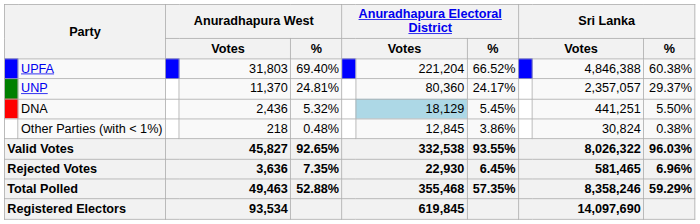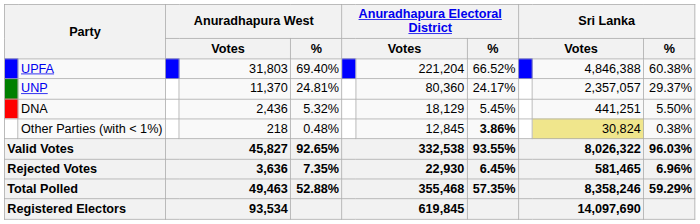(445, 108) lightblue background -> (445, 108) no background
(498, 128) normal -> (498, 128) bold
(621, 128) no background -> (621, 128) khaki background
